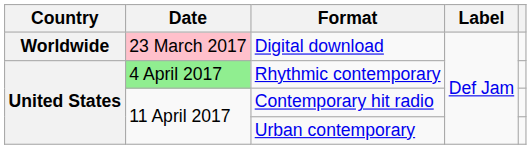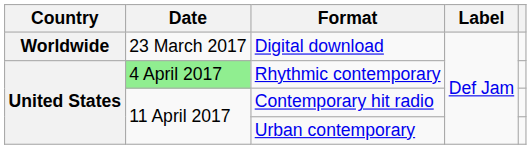(188, 46) pink background -> (188, 46) no background
